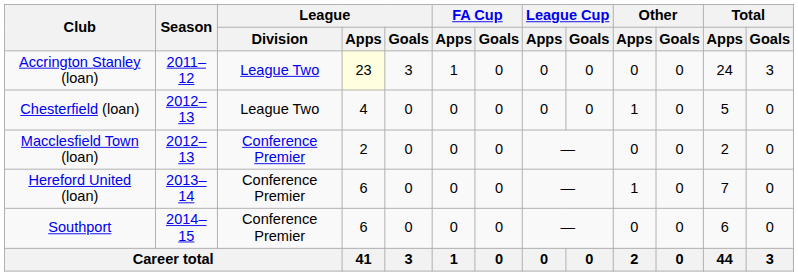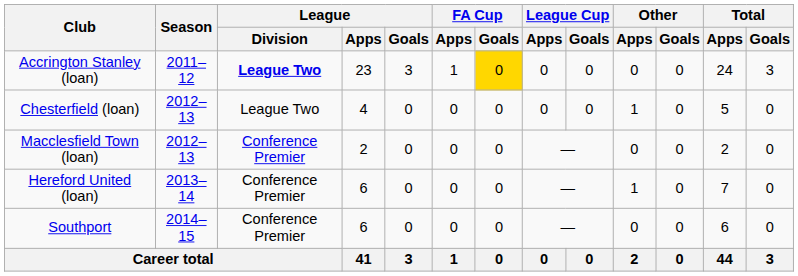(280, 70) normal -> (280, 70) bold
(364, 70) lightyellow background -> (364, 70) no background
(499, 70) no background -> (499, 70) gold background
